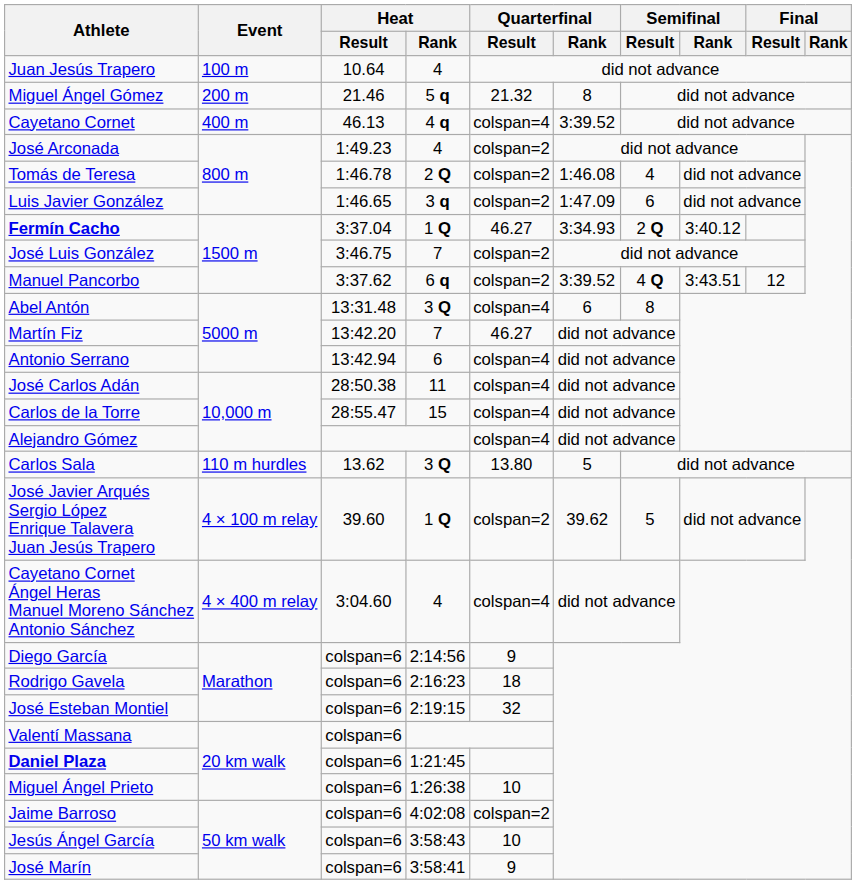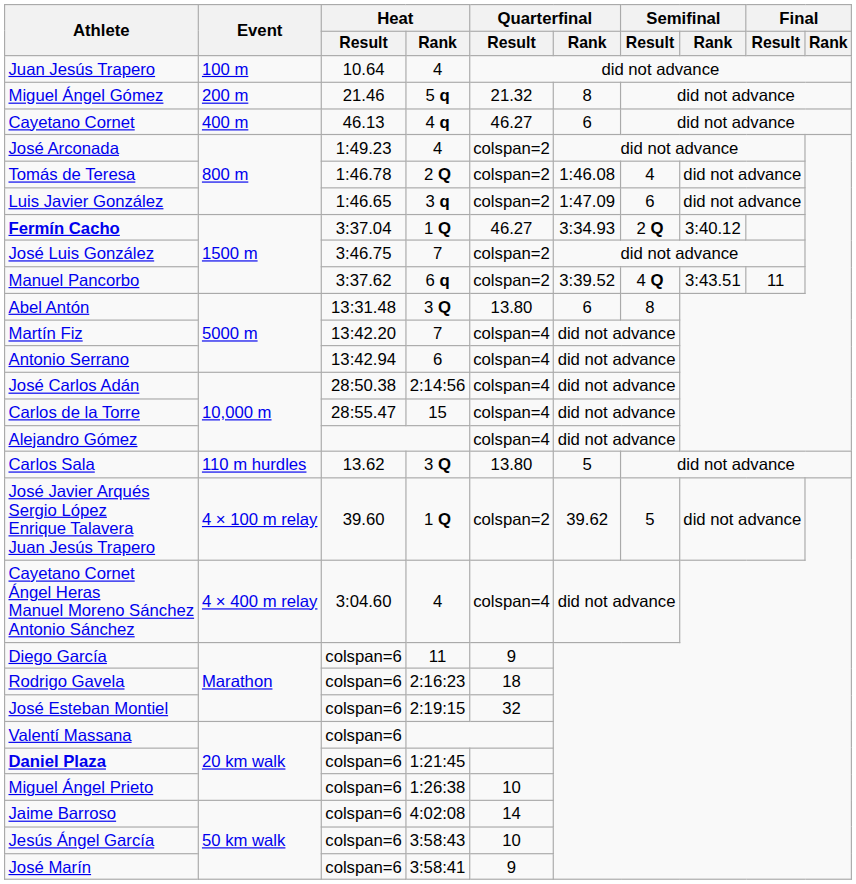(512, 122) colspan=4 -> (512, 122) 46.27
(587, 122) 3:39.52 -> (587, 122) 6
(776, 281) 12 -> (776, 281) 11
(512, 307) colspan=4 -> (512, 307) 13.80
(512, 333) 46.27 -> (512, 333) colspan=4
(438, 386) 11 -> (438, 386) 2:14:56
(438, 656) 2:14:56 -> (438, 656) 11
(512, 814) colspan=2 -> (512, 814) 14
